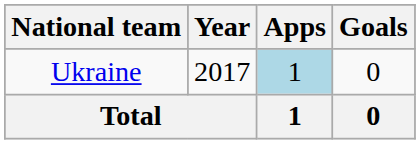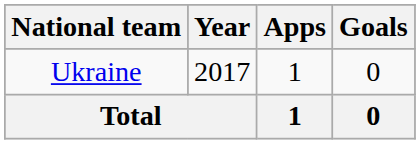(295, 71) lightblue background -> (295, 71) no background
